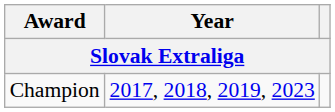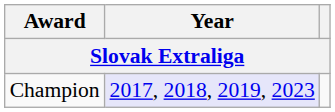(212, 90) no background -> (212, 90) lavender background
